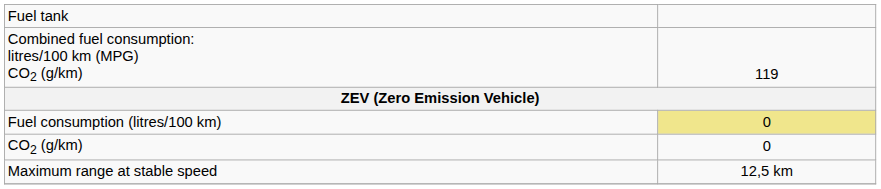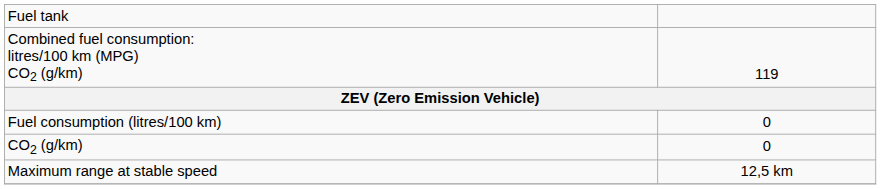(767, 122) khaki background -> (767, 122) no background
